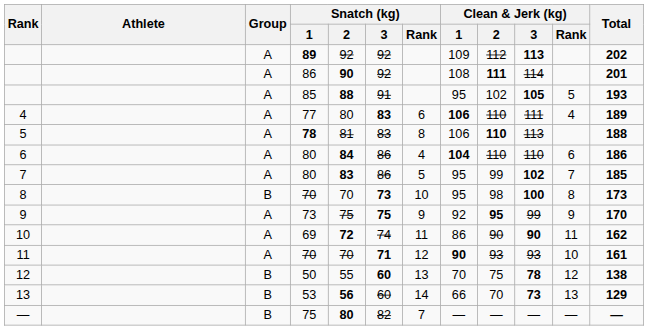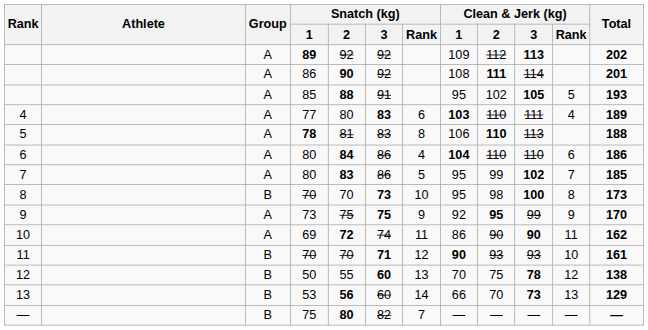(459, 114) 106 -> (459, 114) 103
(268, 255) A -> (268, 255) B
